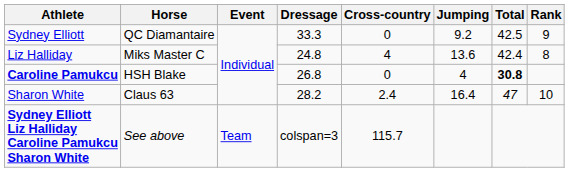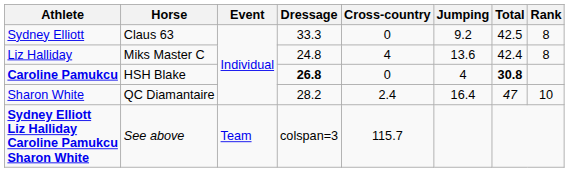(169, 35) QC Diamantaire -> (149, 35) Claus 63
(546, 35) 9 -> (546, 35) 8
(309, 75) normal -> (309, 75) bold
(149, 95) Claus 63 -> (169, 95) QC Diamantaire
